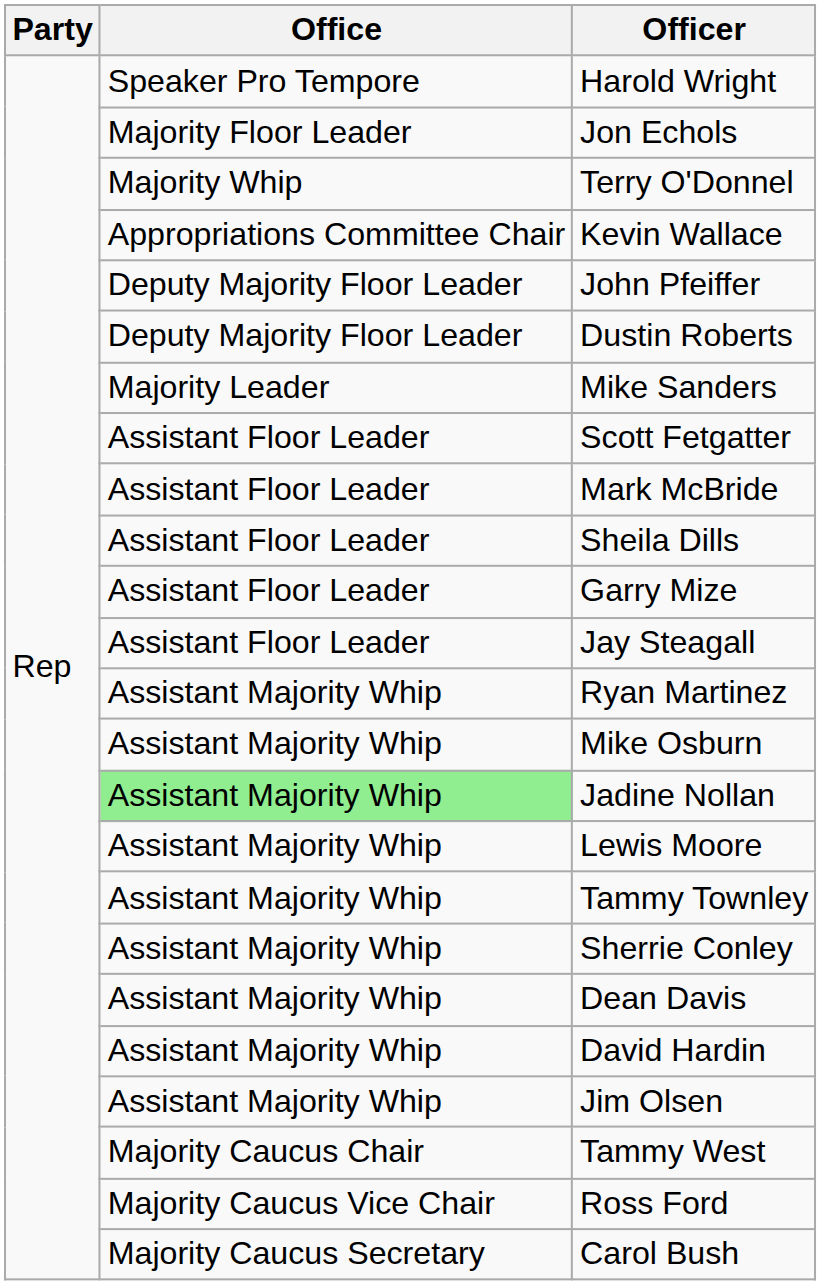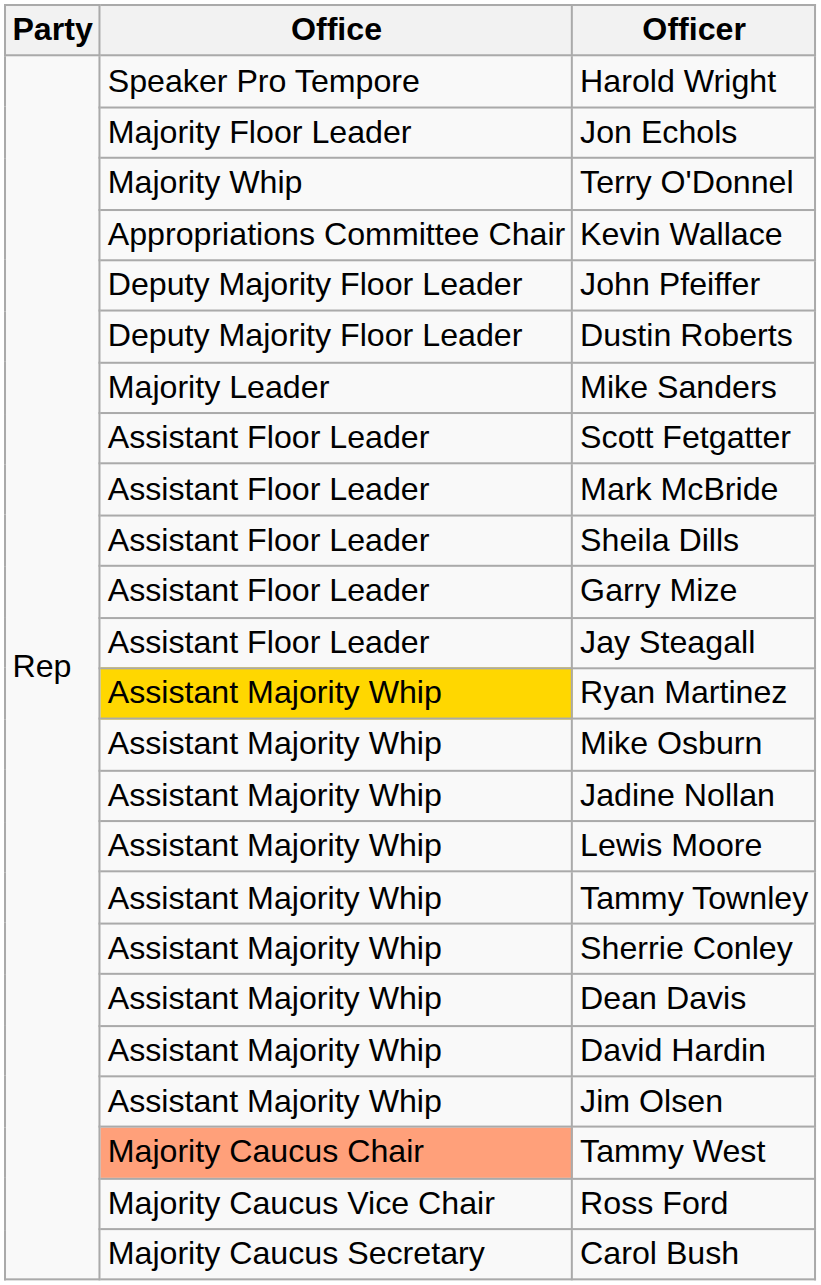(275, 693) no background -> (275, 693) gold background
(275, 795) lightgreen background -> (275, 795) no background
(266, 1152) no background -> (266, 1152) lightsalmon background
